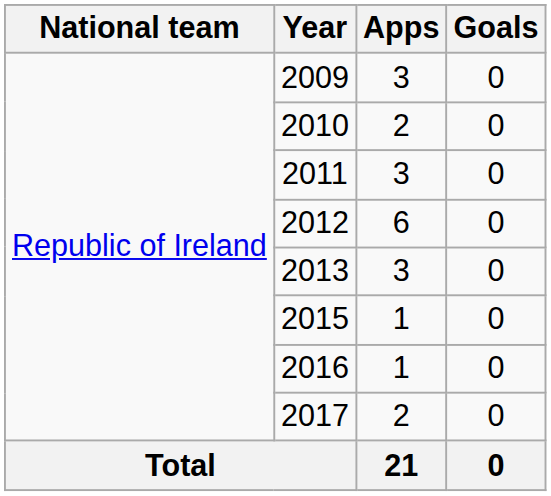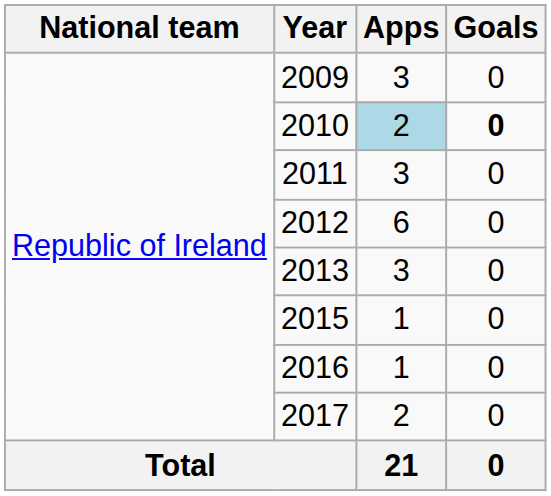(401, 125) no background -> (401, 125) lightblue background
(496, 125) normal -> (496, 125) bold
